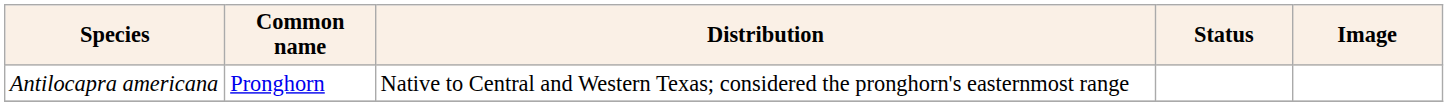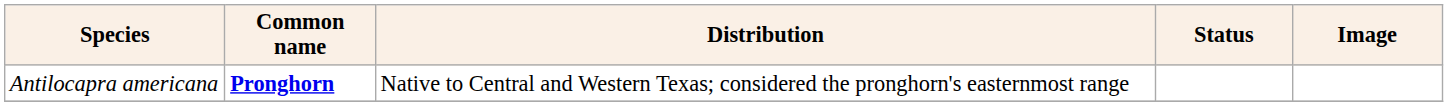(277, 82) normal -> (282, 82) bold
